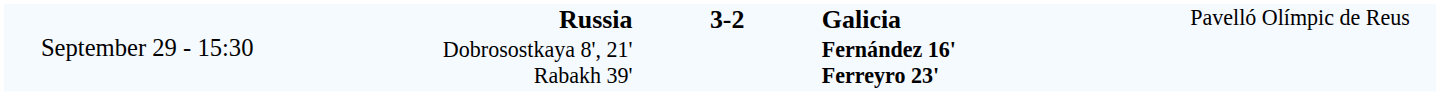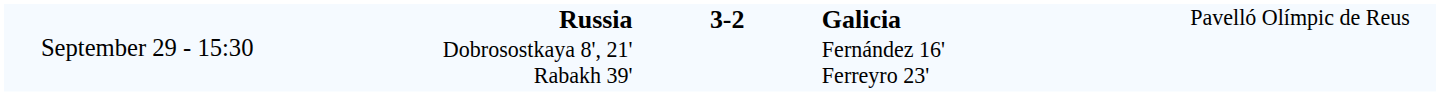(889, 63) bold -> (883, 63) normal
